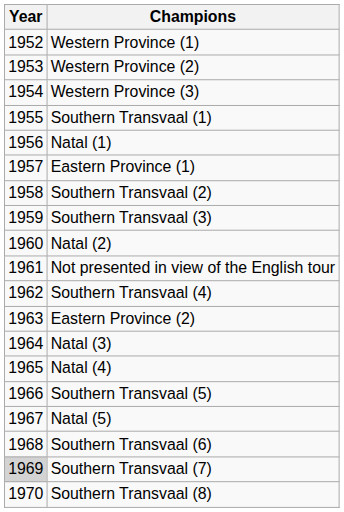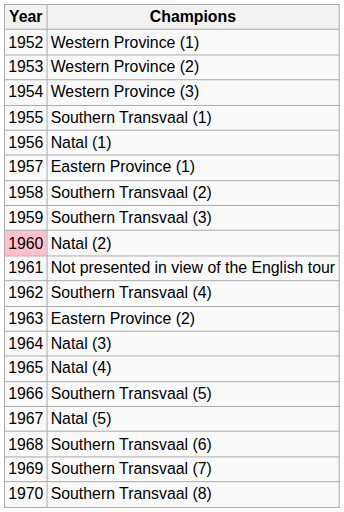(26, 243) no background -> (26, 243) pink background
(26, 469) lightgrey background -> (26, 469) no background
